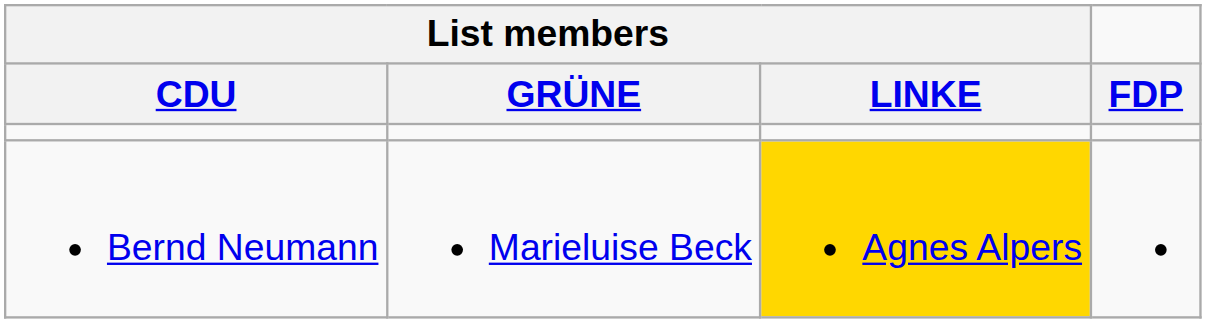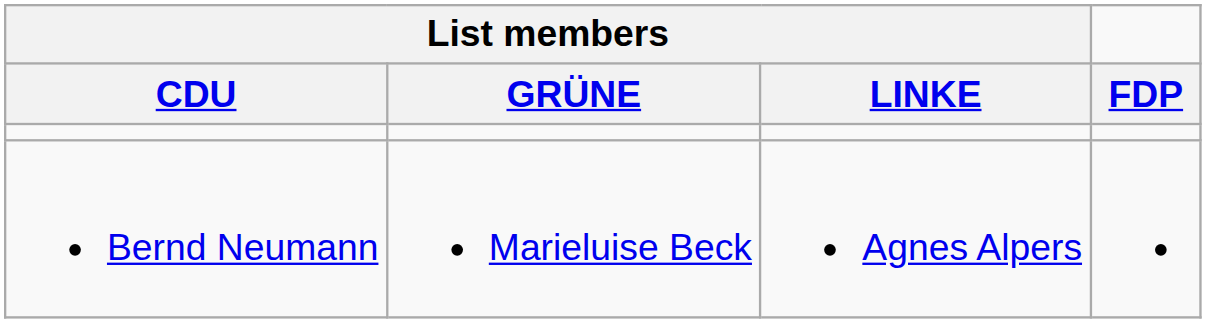(926, 249) gold background -> (926, 249) no background
